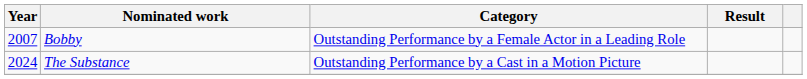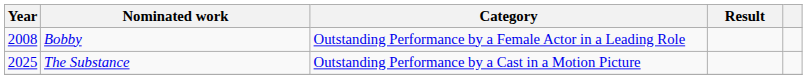(23, 39) 2007 -> (23, 39) 2008
(23, 62) 2024 -> (23, 62) 2025
